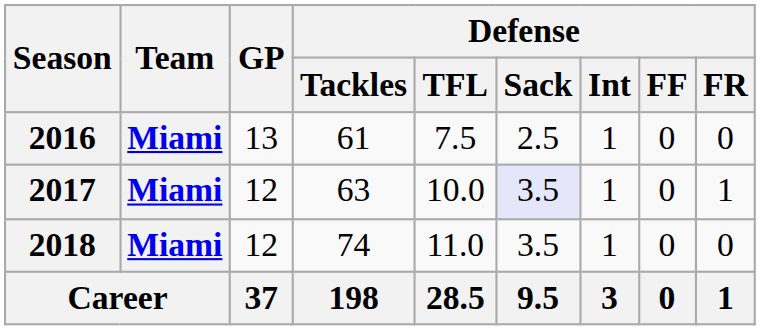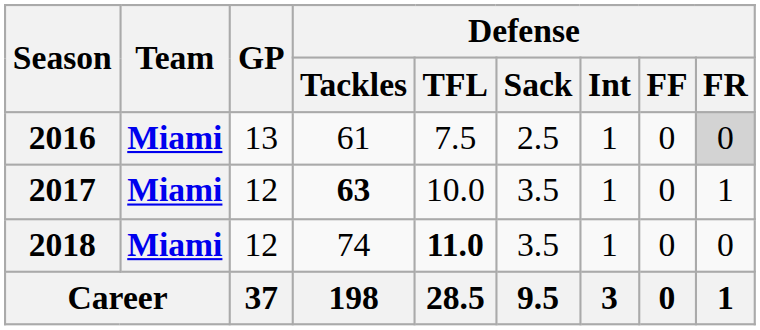(725, 137) no background -> (725, 137) lightgrey background
(354, 191) normal -> (354, 191) bold
(538, 191) lavender background -> (538, 191) no background
(455, 244) normal -> (455, 244) bold
